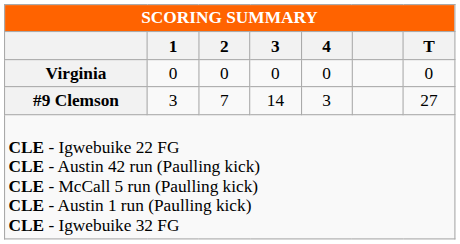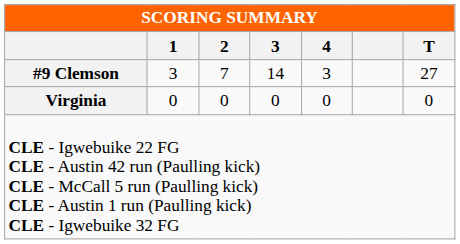rows swapped: (76, 100) <-> (76, 73)
